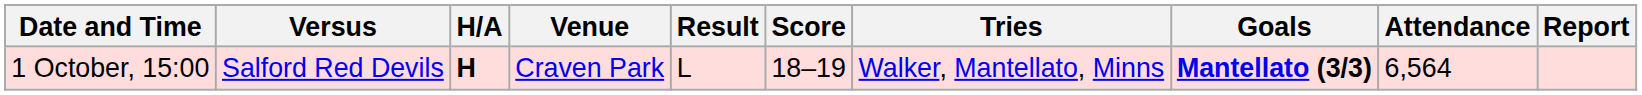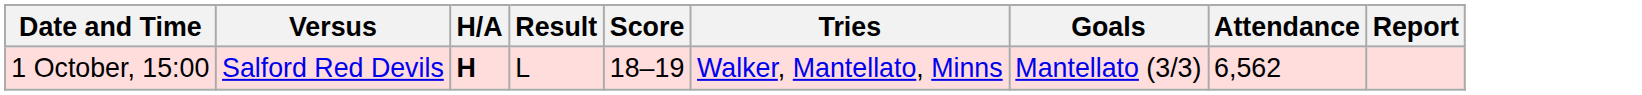- column: (590, 26)
(1274, 68) bold -> (1108, 68) normal
(1418, 68) 6,564 -> (1248, 68) 6,562
